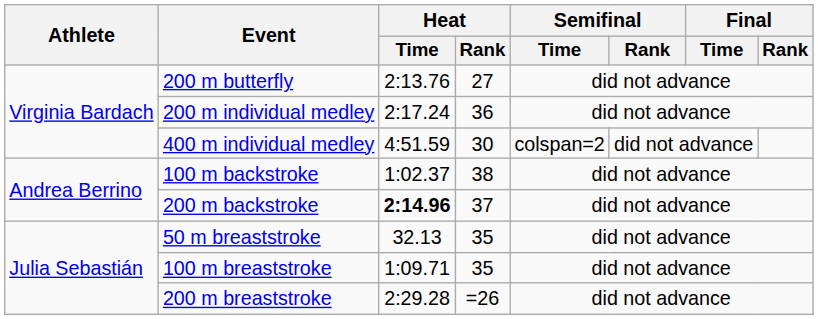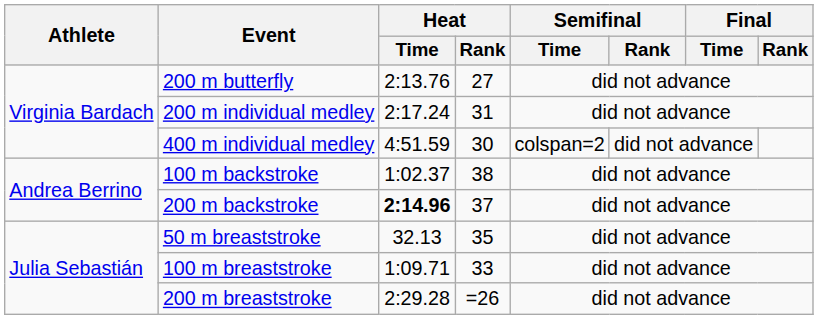(482, 112) 36 -> (482, 112) 31
(482, 268) 35 -> (482, 268) 33
